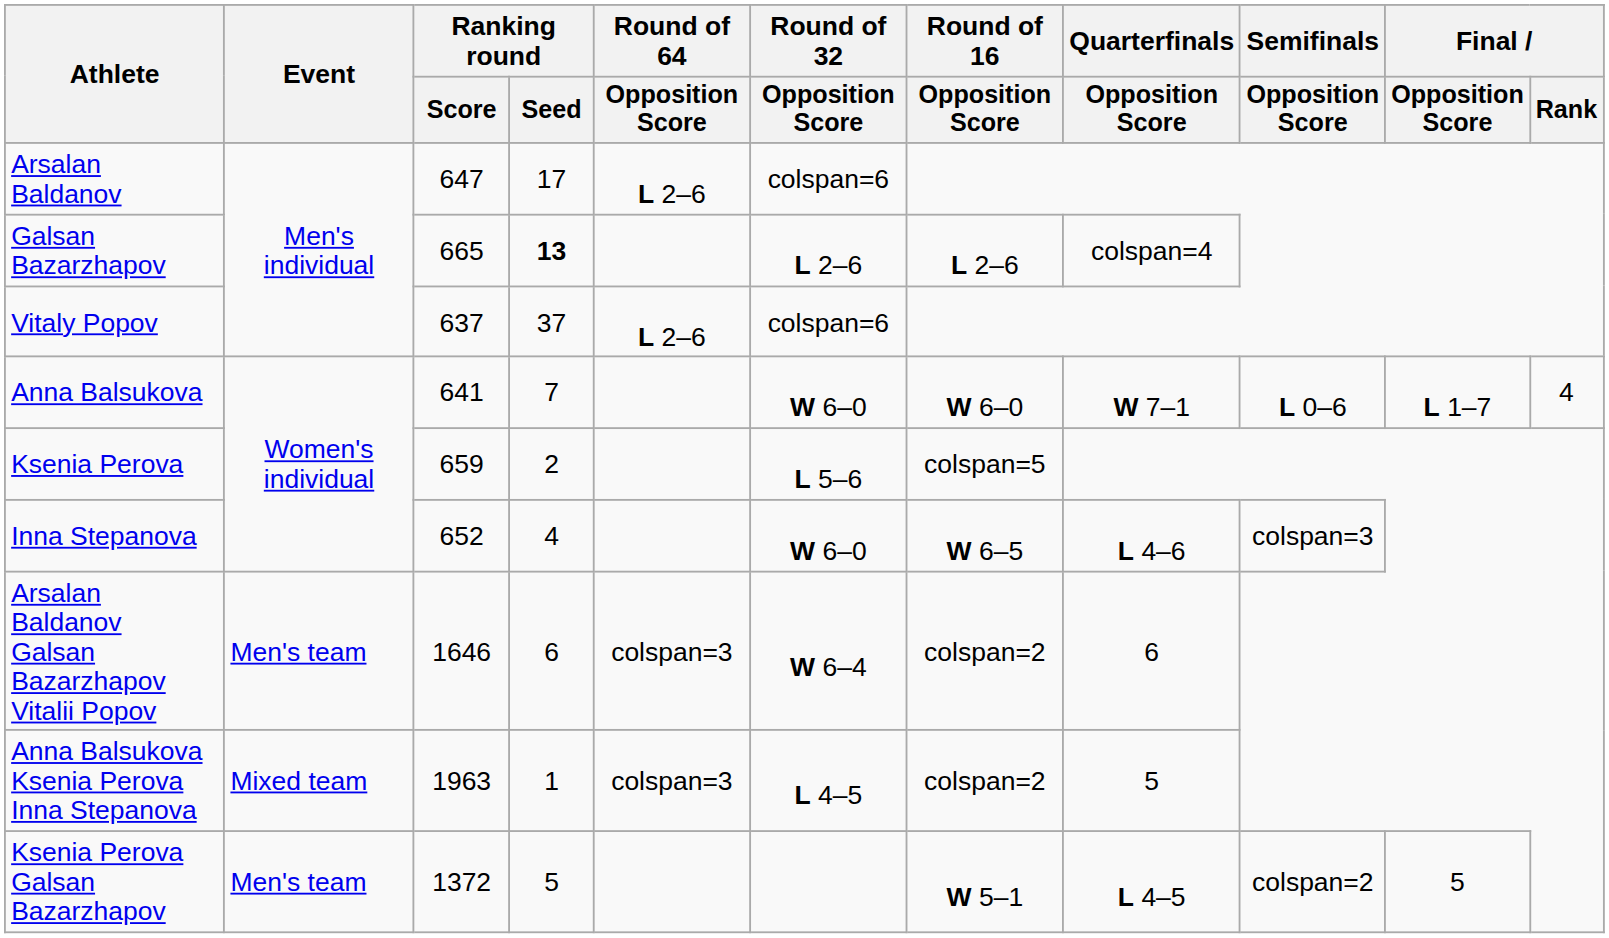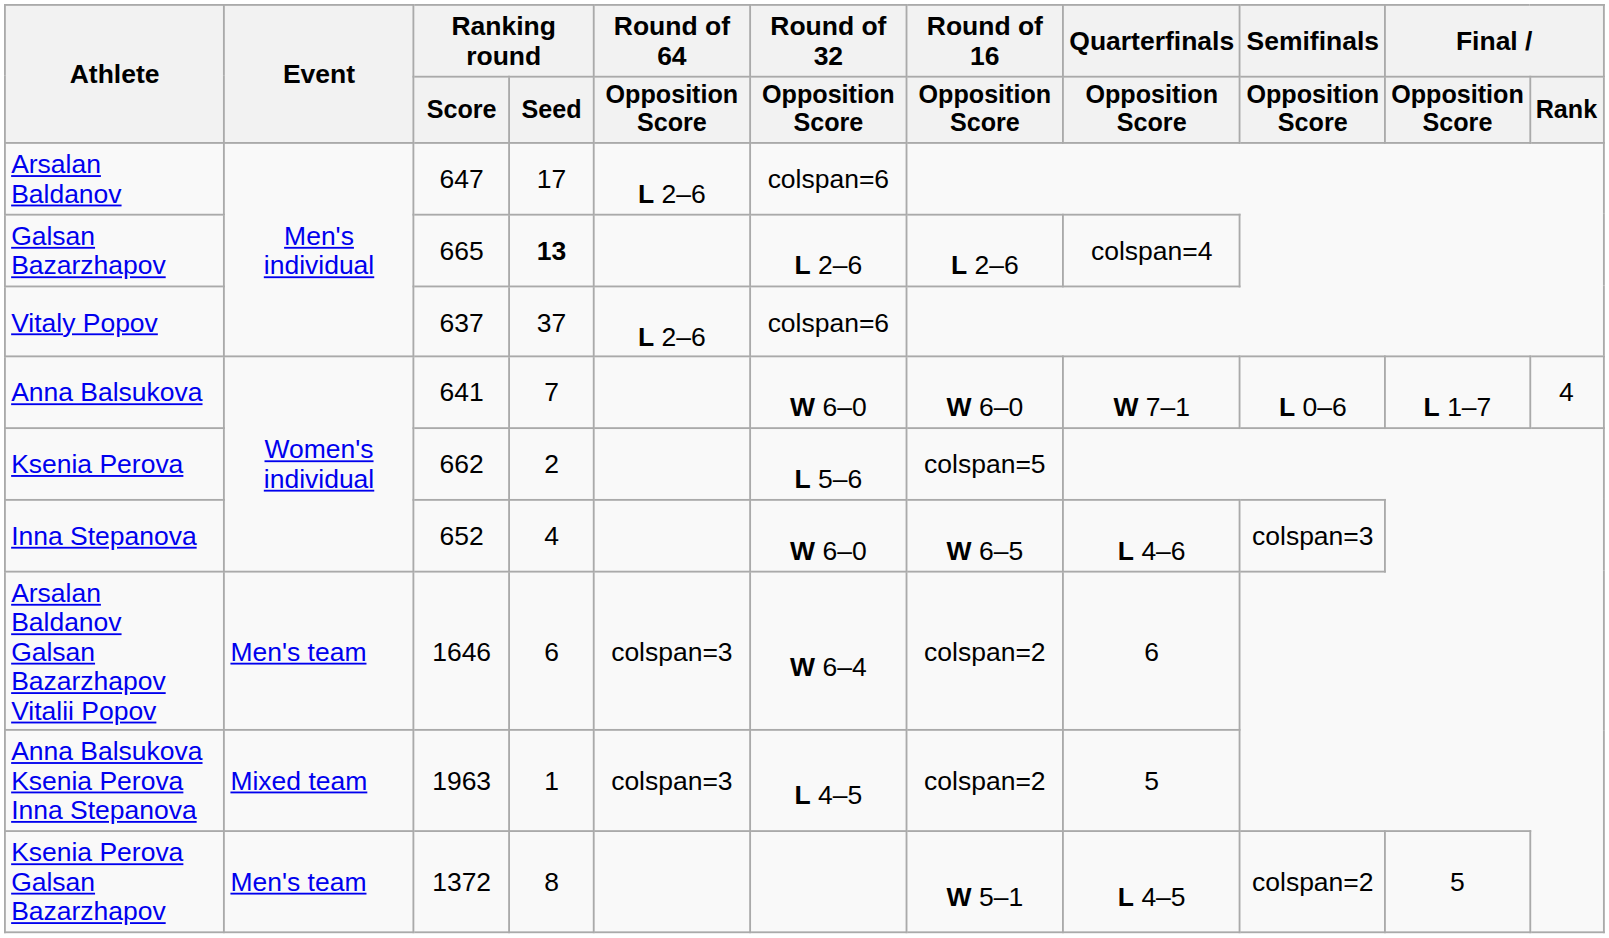(462, 465) 659 -> (462, 465) 662
(552, 882) 5 -> (552, 882) 8
